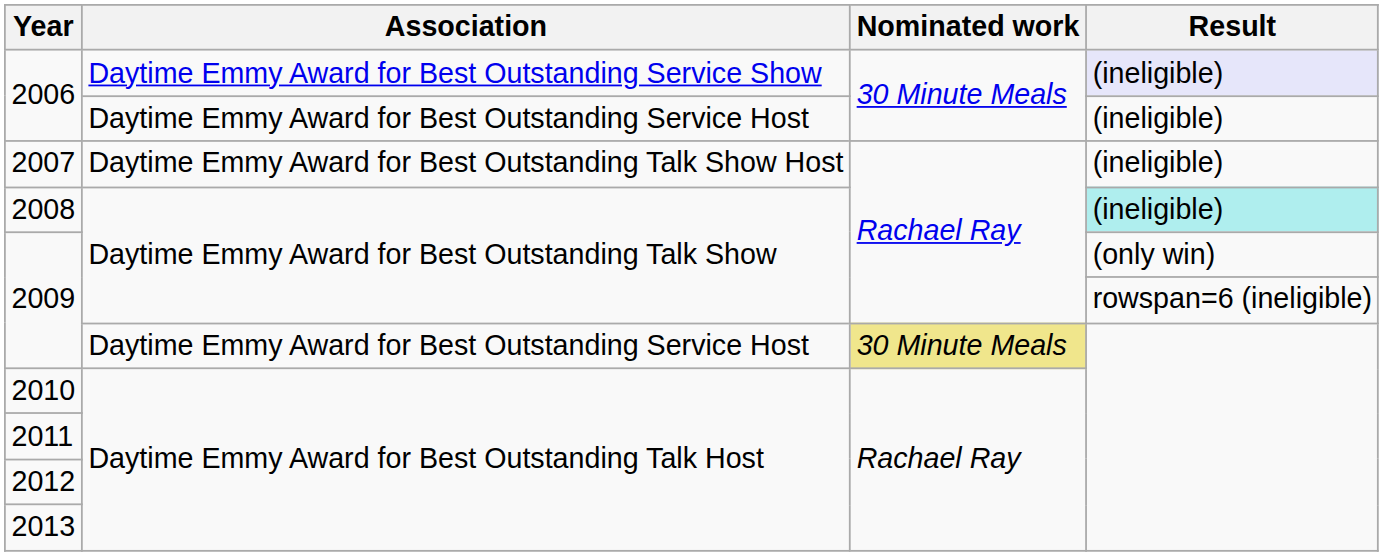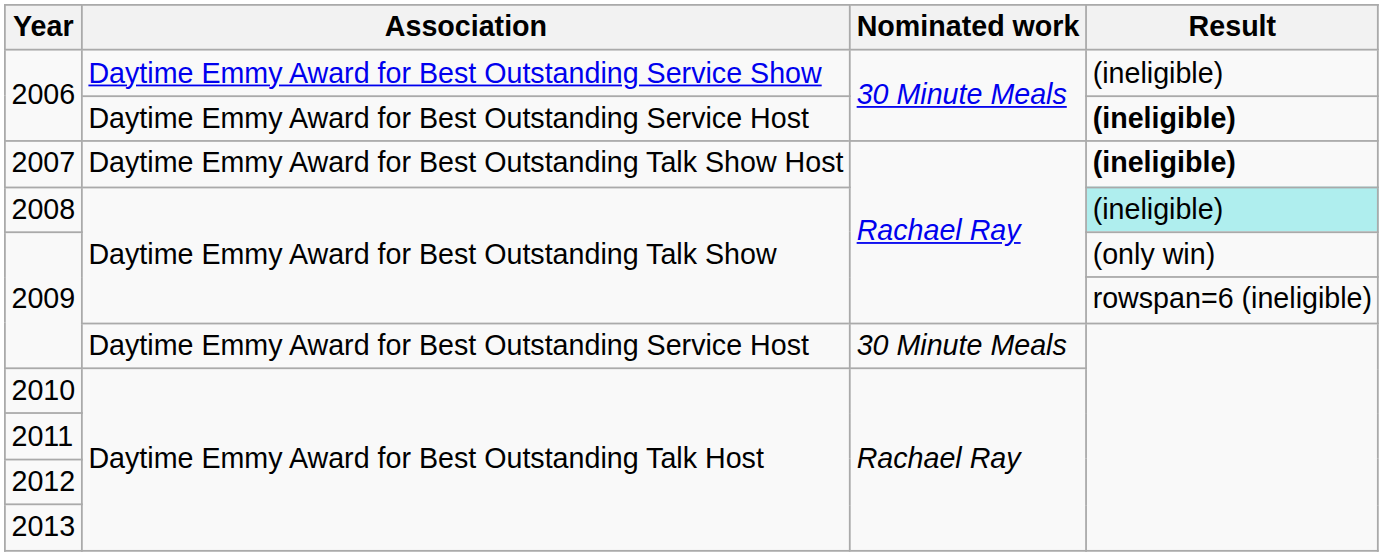(1158, 72) lavender background -> (1158, 72) no background
(1158, 118) normal -> (1164, 118) bold
(1158, 163) normal -> (1164, 163) bold
(962, 345) khaki background -> (962, 345) no background
